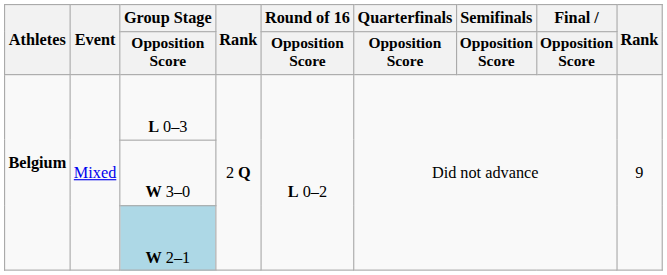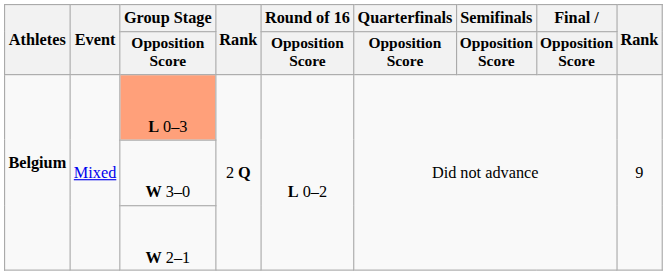(168, 127) no background -> (168, 127) lightsalmon background
(168, 257) lightblue background -> (168, 257) no background
